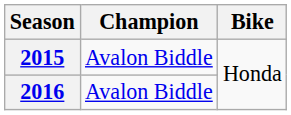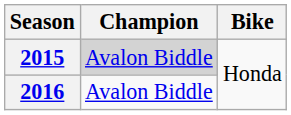(149, 57) no background -> (149, 57) lightgrey background
